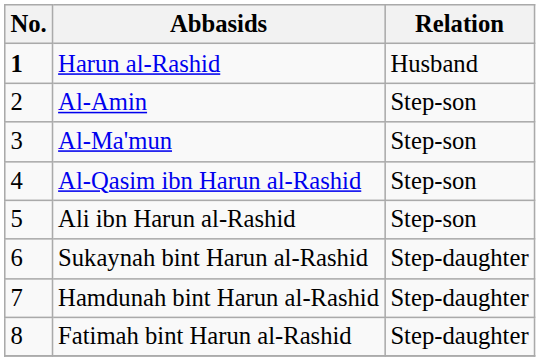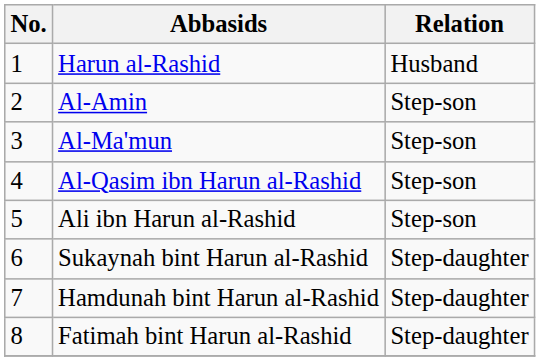(17, 63) bold -> (17, 63) normal
